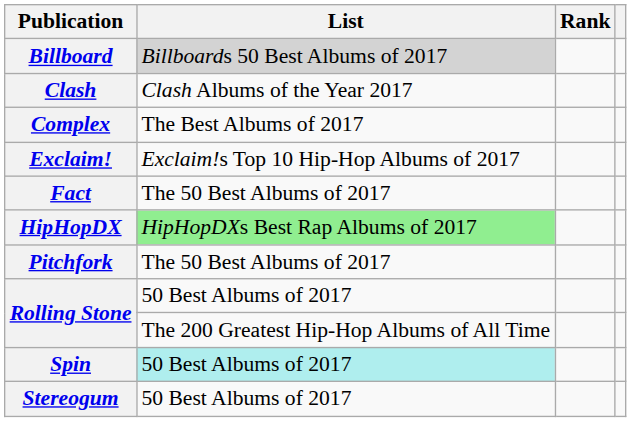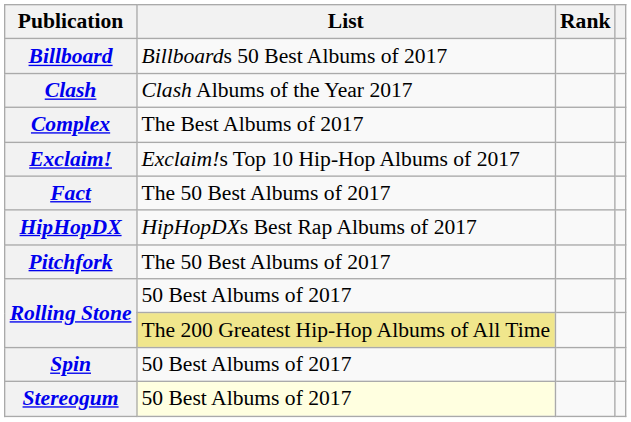(294, 55) lightgrey background -> (294, 55) no background
(309, 227) lightgreen background -> (309, 227) no background
(346, 329) no background -> (346, 329) khaki background
(246, 364) paleturquoise background -> (246, 364) no background
(246, 398) no background -> (246, 398) lightyellow background
